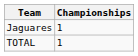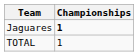(60, 28) normal -> (60, 28) bold
